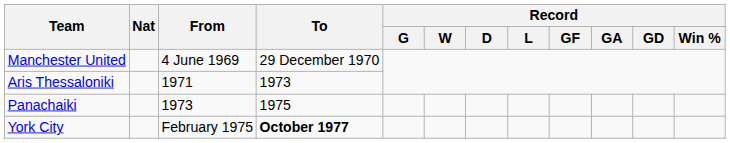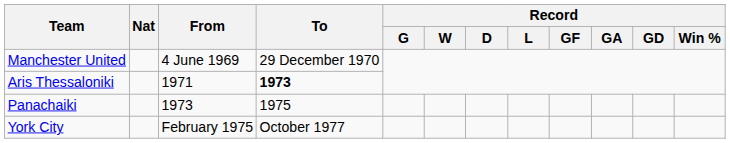(275, 82) normal -> (275, 82) bold
(304, 127) bold -> (302, 127) normal
